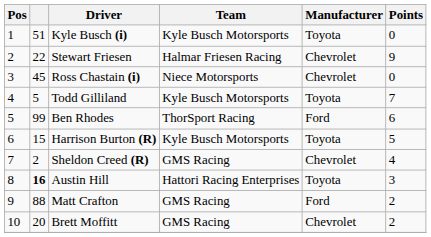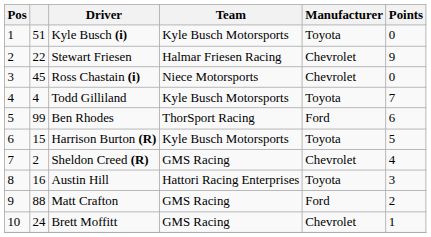(36, 97) 5 -> (36, 97) 4
(39, 180) bold -> (39, 180) normal
(39, 221) 20 -> (39, 221) 24
(392, 221) 2 -> (392, 221) 1
